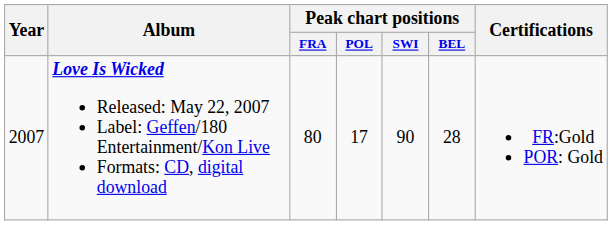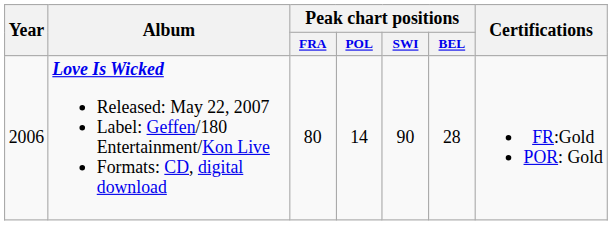(26, 137) 2007 -> (26, 137) 2006
(359, 137) 17 -> (359, 137) 14
